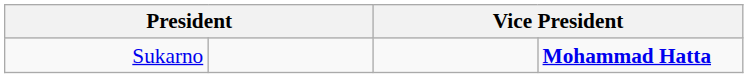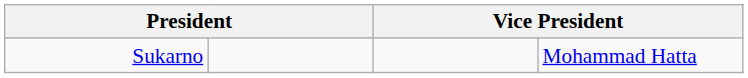(627, 55) bold -> (620, 55) normal
